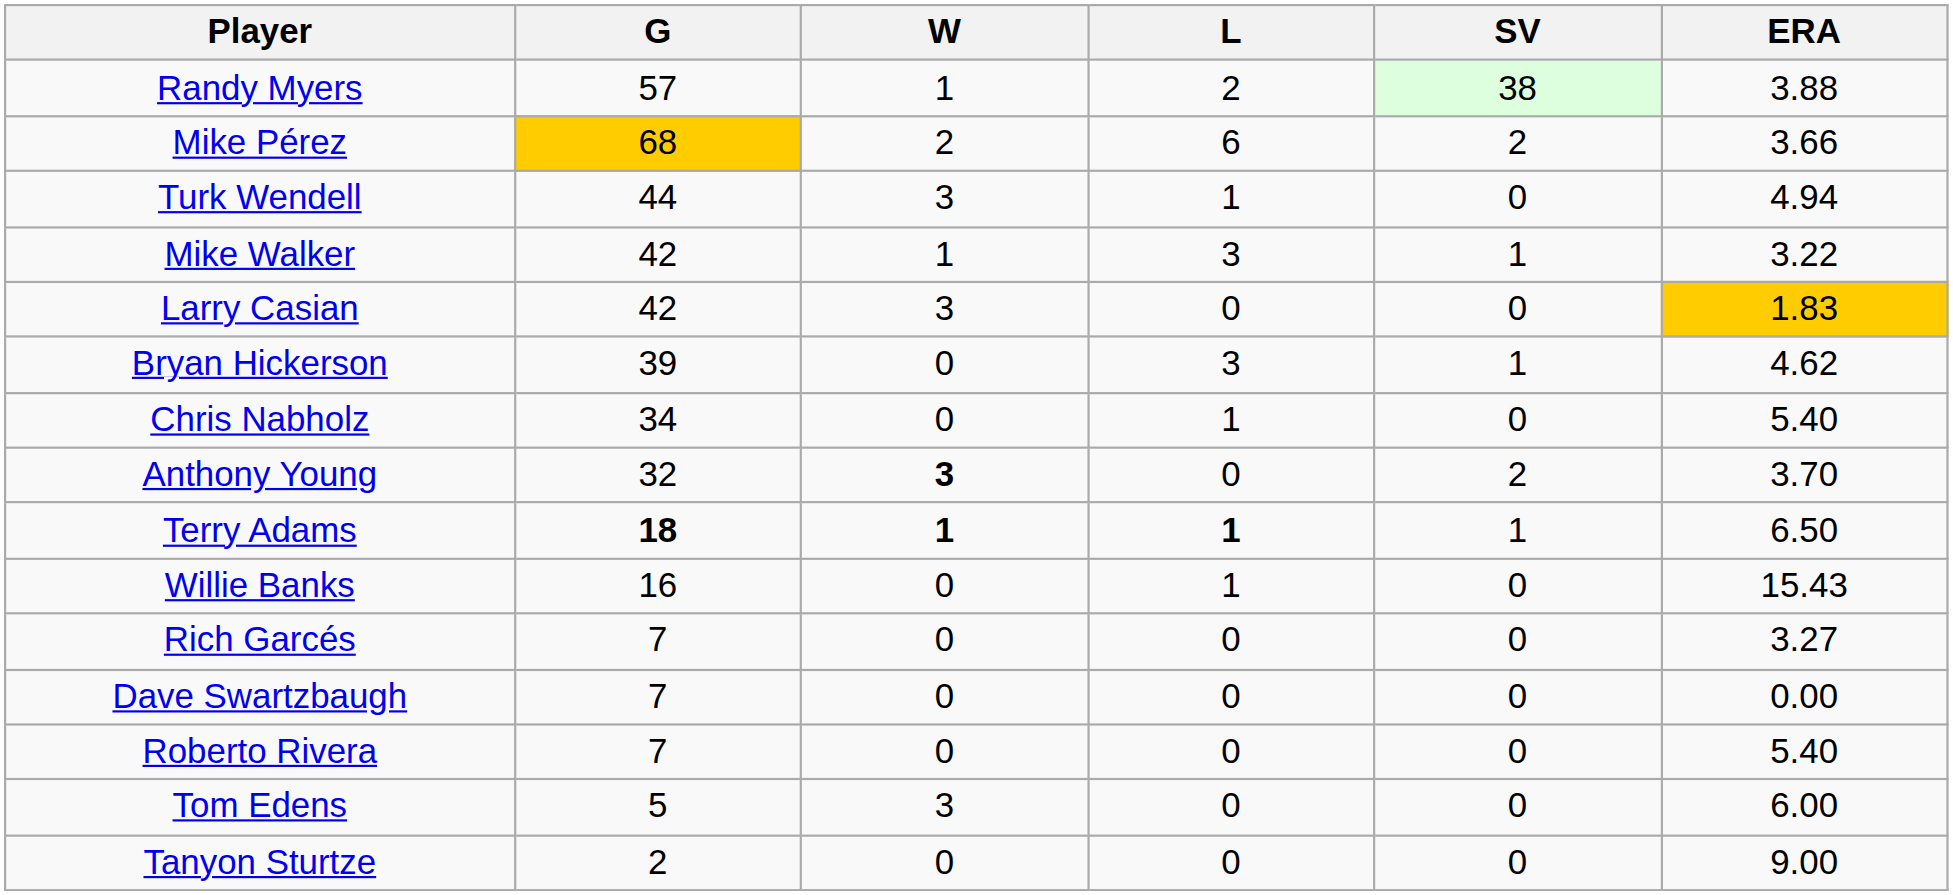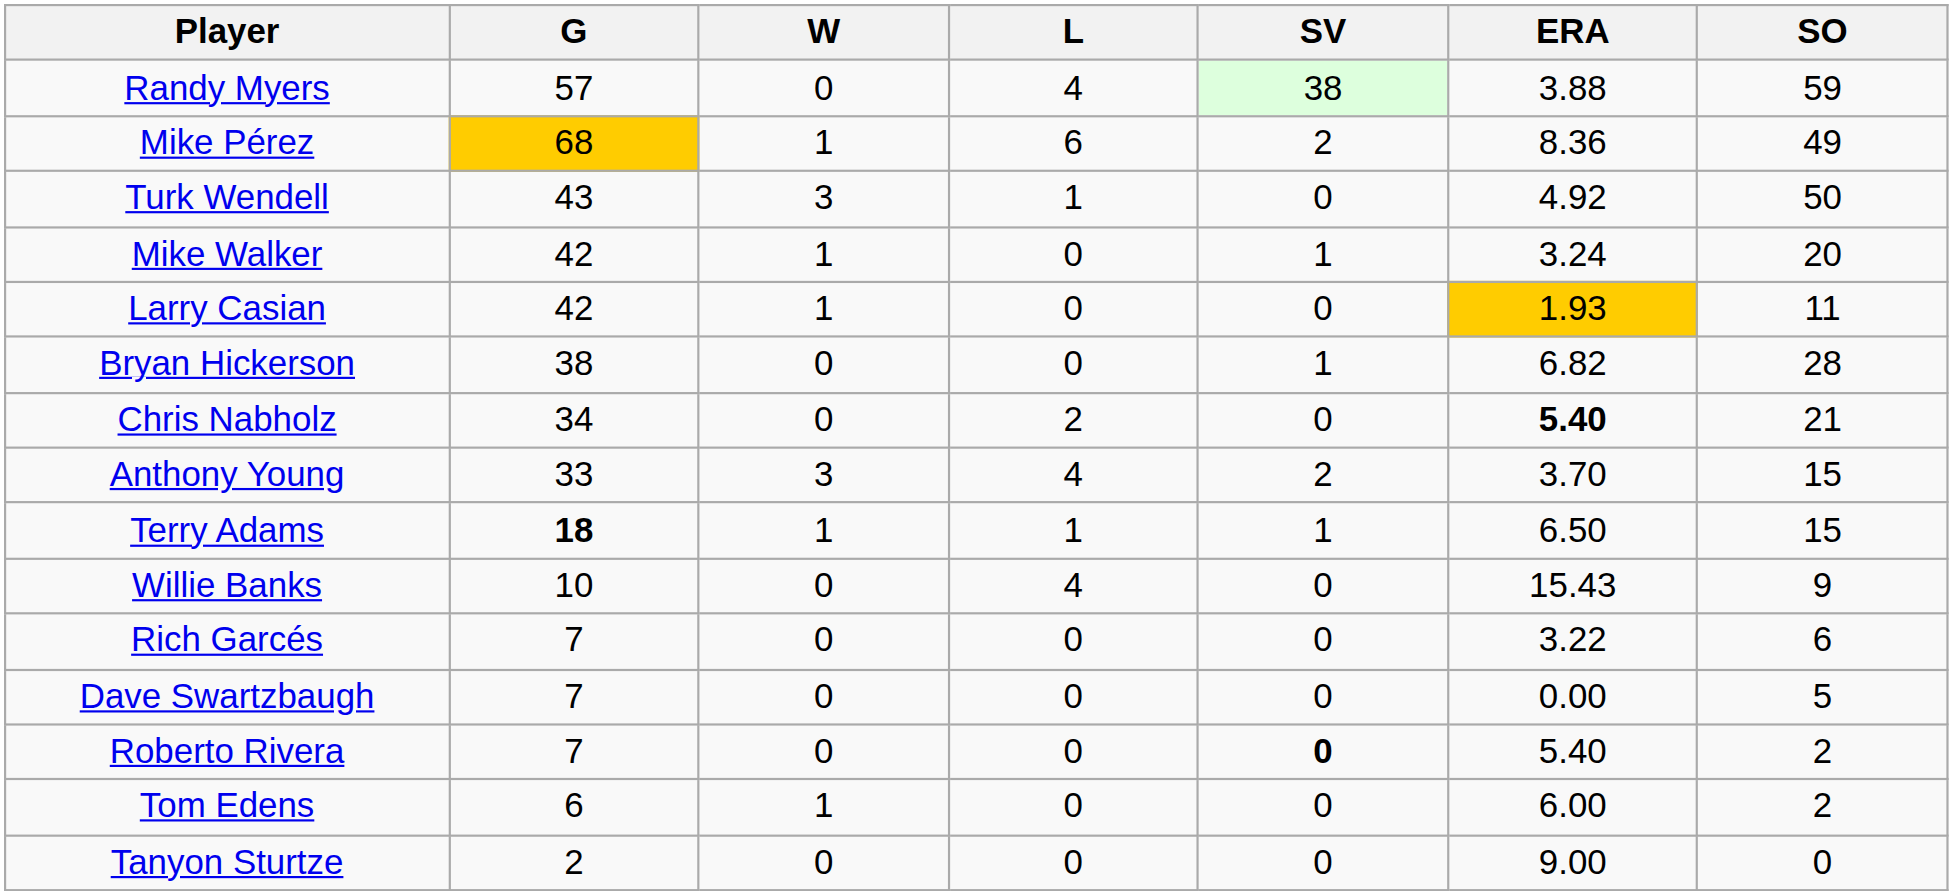+ column: (1823, 32)
(944, 87) 1 -> (824, 87) 0
(1231, 87) 2 -> (1073, 87) 4
(944, 142) 2 -> (824, 142) 1
(1804, 142) 3.66 -> (1573, 142) 8.36
(658, 198) 44 -> (574, 198) 43
(1804, 198) 4.94 -> (1573, 198) 4.92
(1231, 253) 3 -> (1073, 253) 0
(1804, 253) 3.22 -> (1573, 253) 3.24
(944, 308) 3 -> (824, 308) 1
(1804, 308) 1.83 -> (1573, 308) 1.93
(658, 364) 39 -> (574, 364) 38
(1231, 364) 3 -> (1073, 364) 0
(1804, 364) 4.62 -> (1573, 364) 6.82
(1231, 419) 1 -> (1073, 419) 2
(1804, 419) normal -> (1573, 419) bold
(658, 474) 32 -> (574, 474) 33
(944, 474) bold -> (824, 474) normal
(1231, 474) 0 -> (1073, 474) 4
(944, 530) bold -> (824, 530) normal
(1231, 530) bold -> (1073, 530) normal
(658, 585) 16 -> (574, 585) 10
(1231, 585) 1 -> (1073, 585) 4
(1804, 640) 3.27 -> (1573, 640) 3.22
(1518, 751) normal -> (1323, 751) bold
(658, 806) 5 -> (574, 806) 6
(944, 806) 3 -> (824, 806) 1
